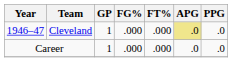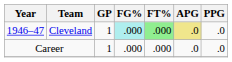(133, 31) no background -> (133, 31) paleturquoise background
(162, 31) no background -> (162, 31) lightgreen background
